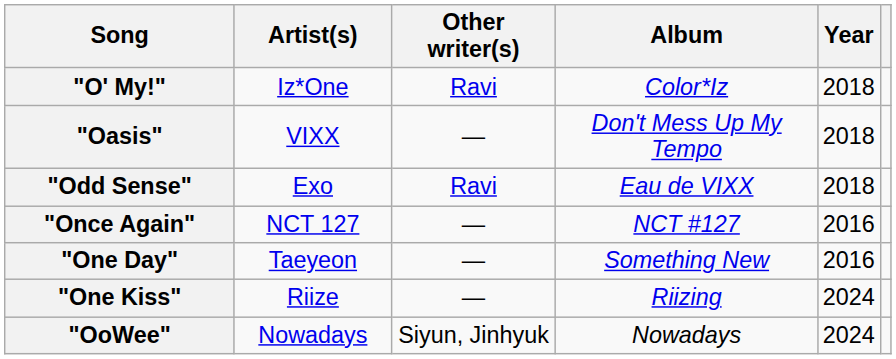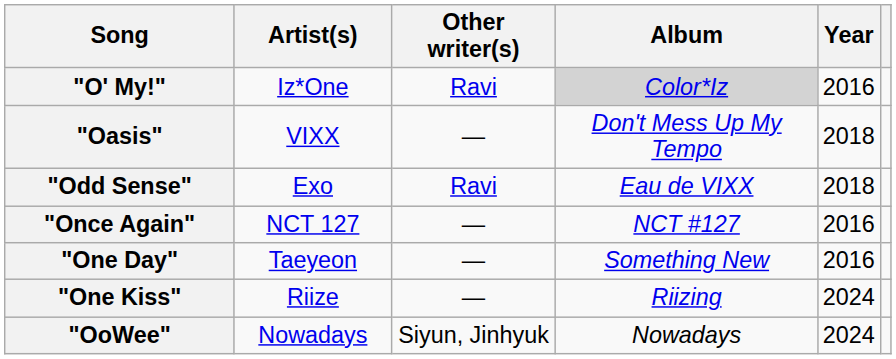(687, 86) no background -> (687, 86) lightgrey background
(849, 86) 2018 -> (849, 86) 2016
